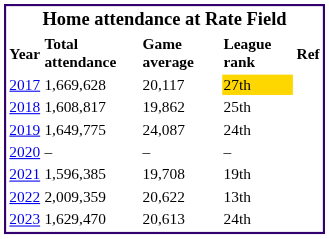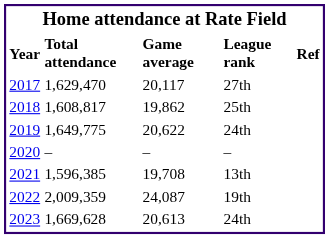(75, 84) 1,669,628 -> (75, 84) 1,629,470
(237, 84) gold background -> (237, 84) no background
(164, 129) 24,087 -> (164, 129) 20,622
(237, 174) 19th -> (237, 174) 13th
(164, 197) 20,622 -> (164, 197) 24,087
(237, 197) 13th -> (237, 197) 19th
(75, 219) 1,629,470 -> (75, 219) 1,669,628
